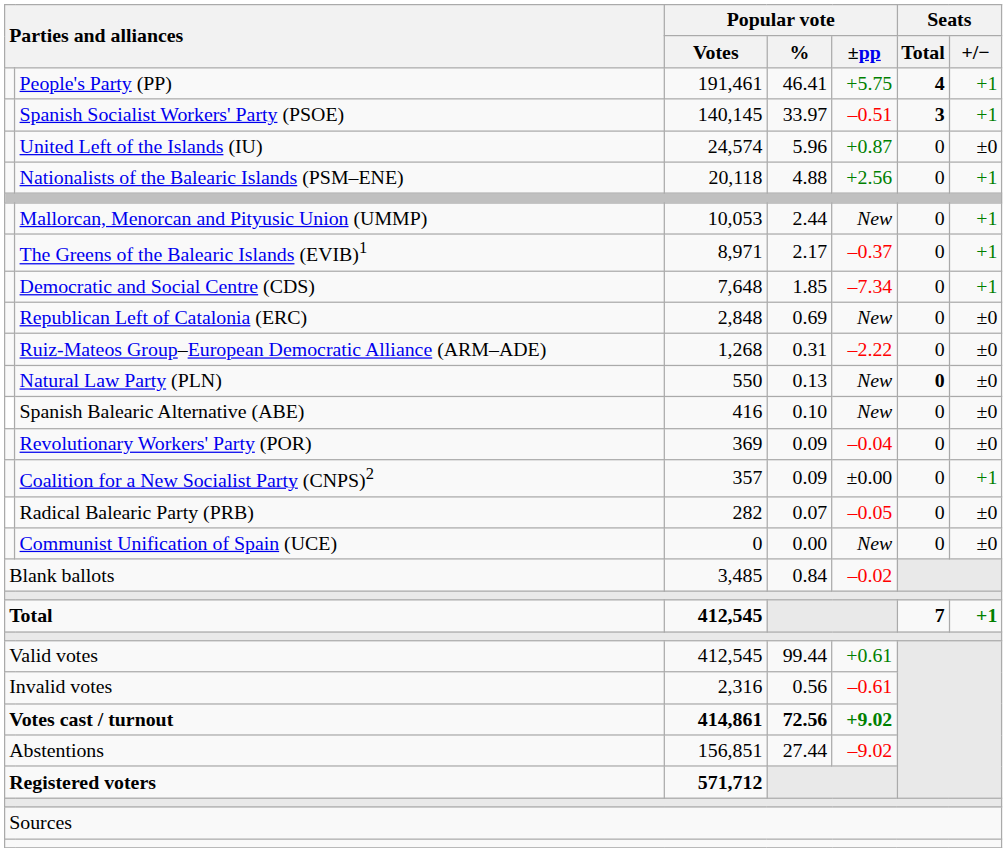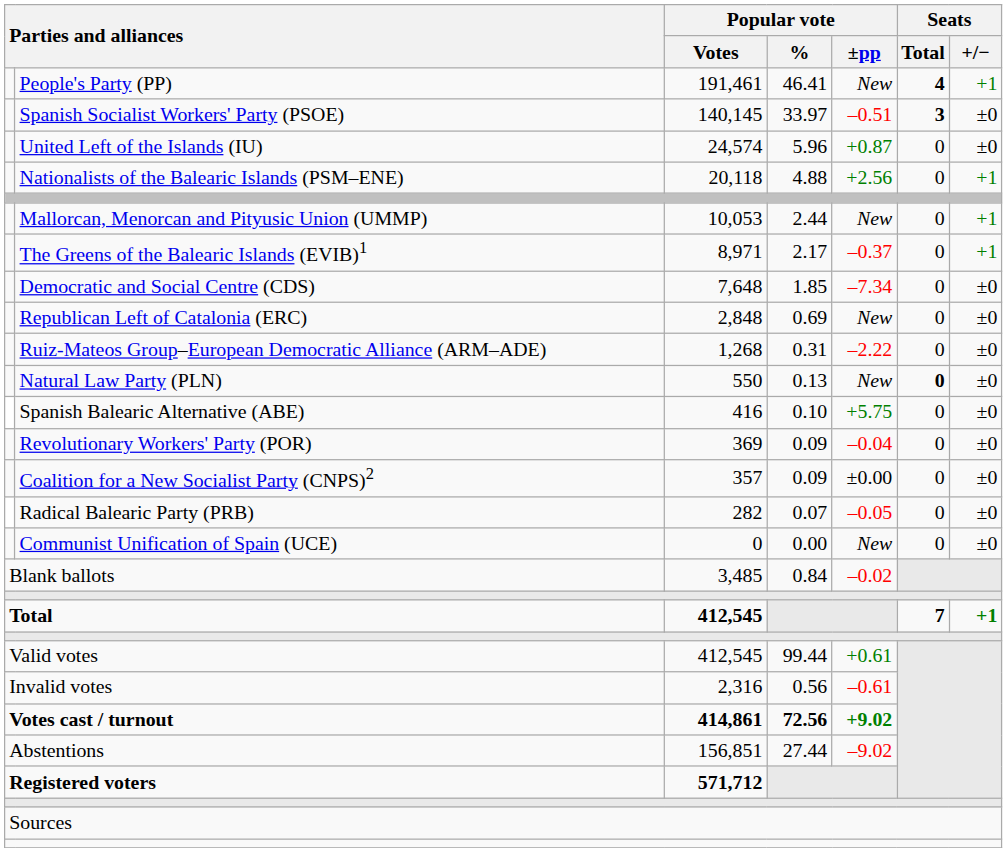(869, 83) +5.75 -> (875, 83) New
(987, 114) +1 -> (987, 114) ±0
(987, 286) +1 -> (987, 286) ±0
(875, 412) New -> (869, 412) +5.75
(987, 477) +1 -> (987, 477) ±0
